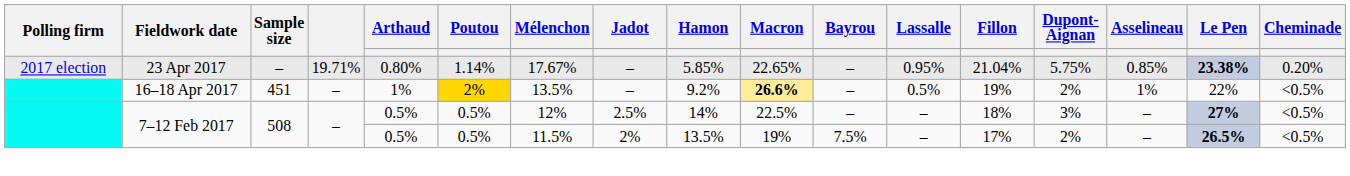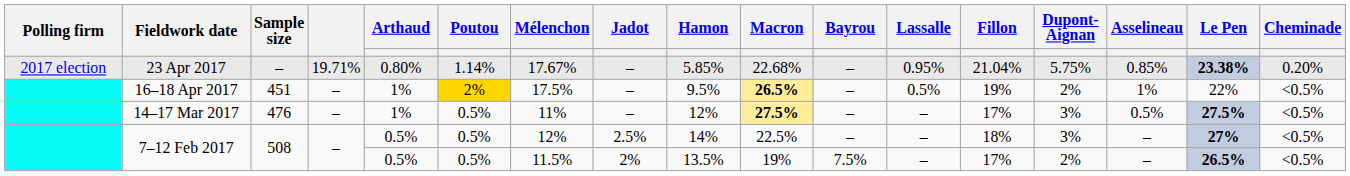(777, 68) 22.65% -> (777, 68) 22.68%
(552, 91) 13.5% -> (552, 91) 17.5%
(703, 91) 9.2% -> (703, 91) 9.5%
(777, 91) 26.6% -> (777, 91) 26.5%
+ row: (186, 113)
